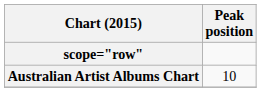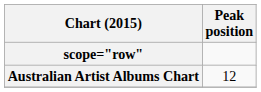(229, 76) 10 -> (229, 76) 12
